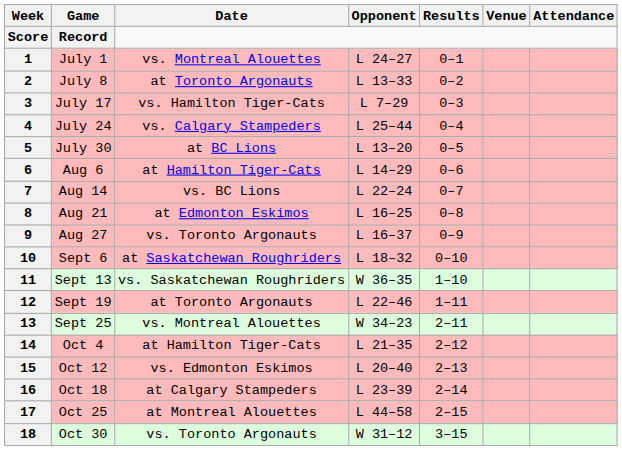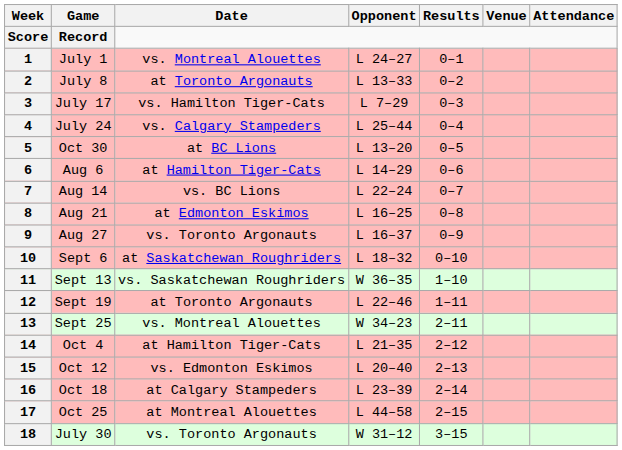(83, 148) July 30 -> (83, 148) Oct 30
(83, 434) Oct 30 -> (83, 434) July 30
